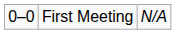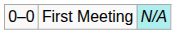(154, 17) no background -> (154, 17) paleturquoise background
